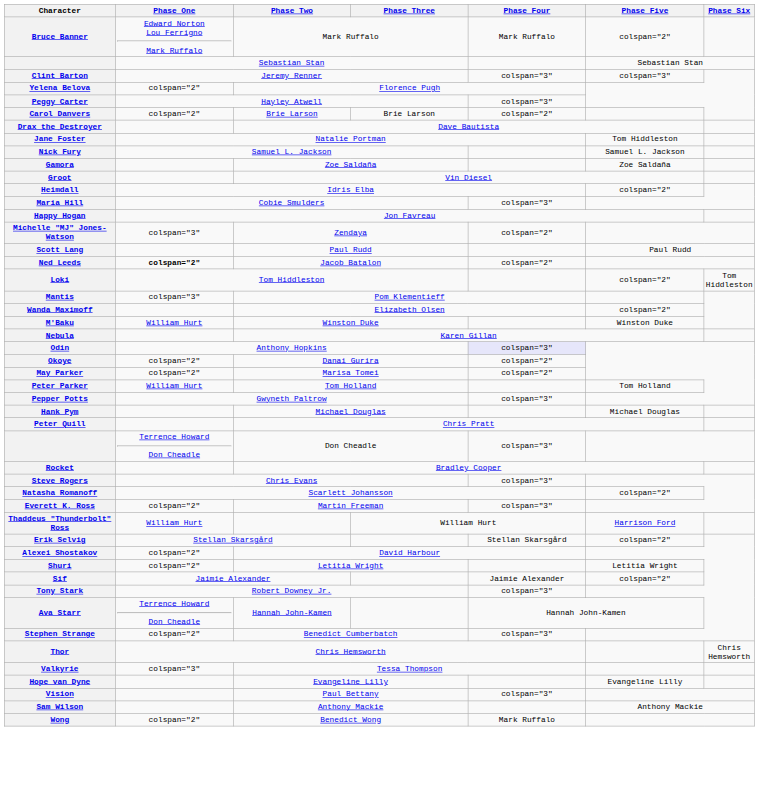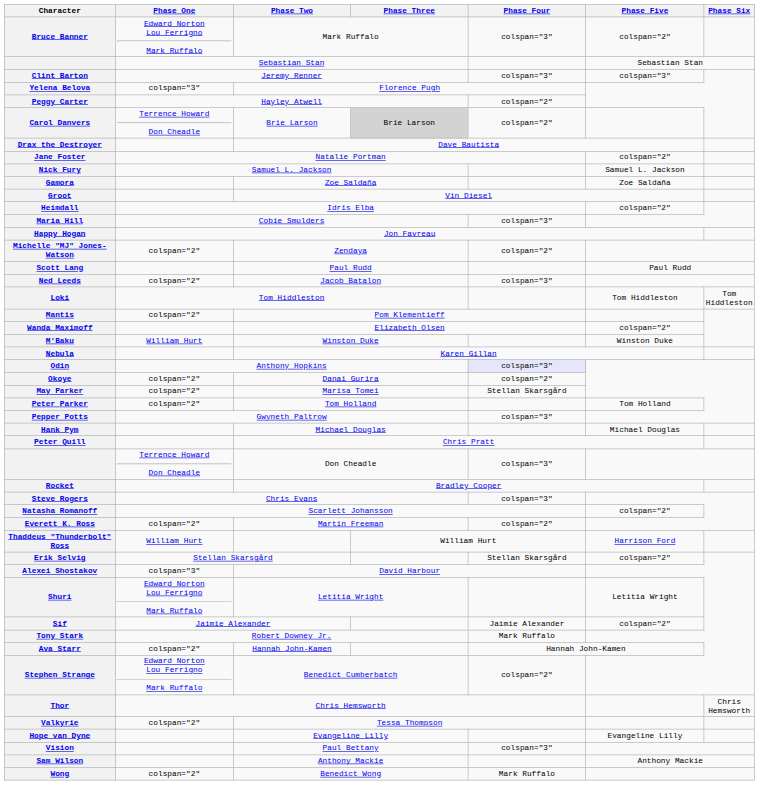(527, 37) Mark Ruffalo -> (527, 37) colspan="3"
(174, 89) colspan="2" -> (174, 89) colspan="3"
(527, 101) colspan="3" -> (527, 101) colspan="2"
(174, 114) colspan="2" -> (174, 123) Terrence Howard Don Cheadle
(409, 114) no background -> (409, 123) lightgrey background
(645, 139) Tom Hiddleston -> (645, 157) colspan="2"
(174, 233) colspan="3" -> (174, 251) colspan="2"
(174, 263) bold -> (174, 281) normal
(527, 263) colspan="2" -> (527, 281) colspan="3"
(645, 280) colspan="2" -> (645, 298) Tom Hiddleston
(174, 297) colspan="3" -> (174, 315) colspan="2"
(527, 373) colspan="2" -> (527, 391) Stellan Skarsgård
(174, 386) William Hurt -> (174, 404) colspan="2"
(527, 506) colspan="3" -> (527, 524) colspan="2"
(174, 553) colspan="2" -> (174, 571) colspan="3"
(174, 566) colspan="2" -> (174, 597) Edward Norton Lou Ferrigno Mark Ruffalo
(527, 591) colspan="3" -> (527, 636) Mark Ruffalo
(174, 613) Terrence Howard Don Cheadle -> (174, 649) colspan="2"
(174, 635) colspan="2" -> (174, 675) Edward Norton Lou Ferrigno Mark Ruffalo
(527, 635) colspan="3" -> (527, 675) colspan="2"
(174, 669) colspan="3" -> (174, 723) colspan="2"
